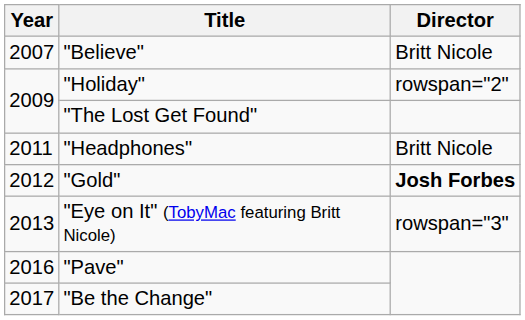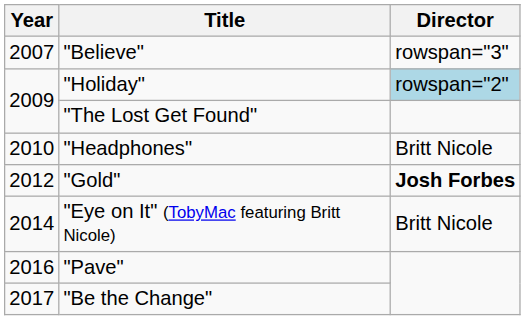(444, 52) Britt Nicole -> (452, 52) rowspan="3"
(452, 84) no background -> (452, 84) lightblue background
(31, 148) 2011 -> (32, 148) 2010
(32, 223) 2013 -> (32, 223) 2014
(452, 223) rowspan="3" -> (444, 223) Britt Nicole
